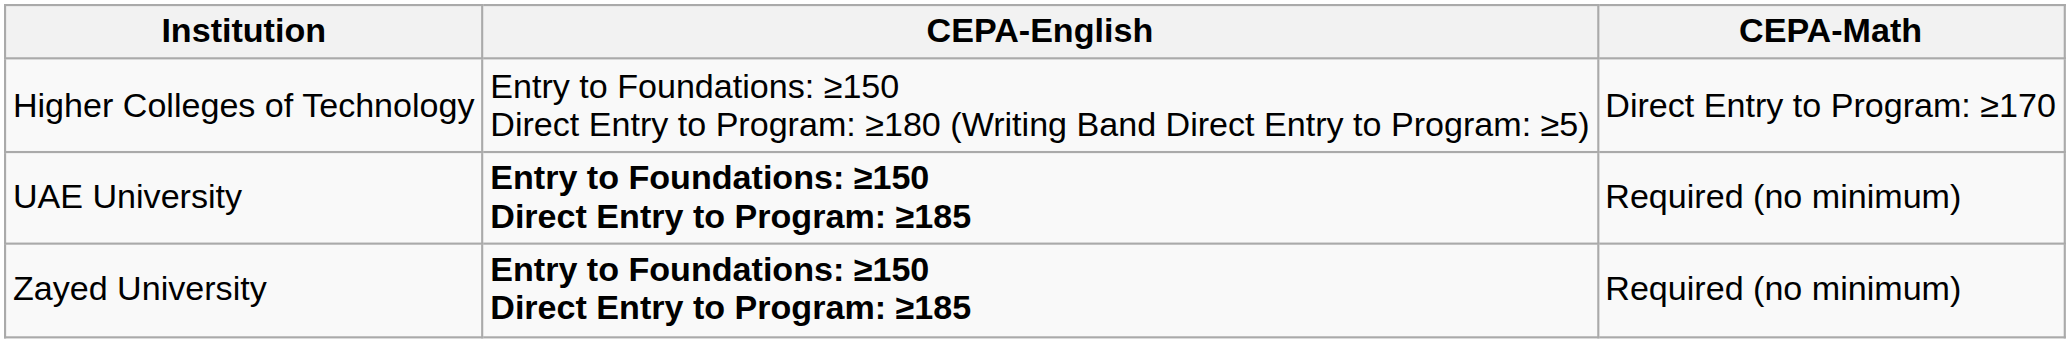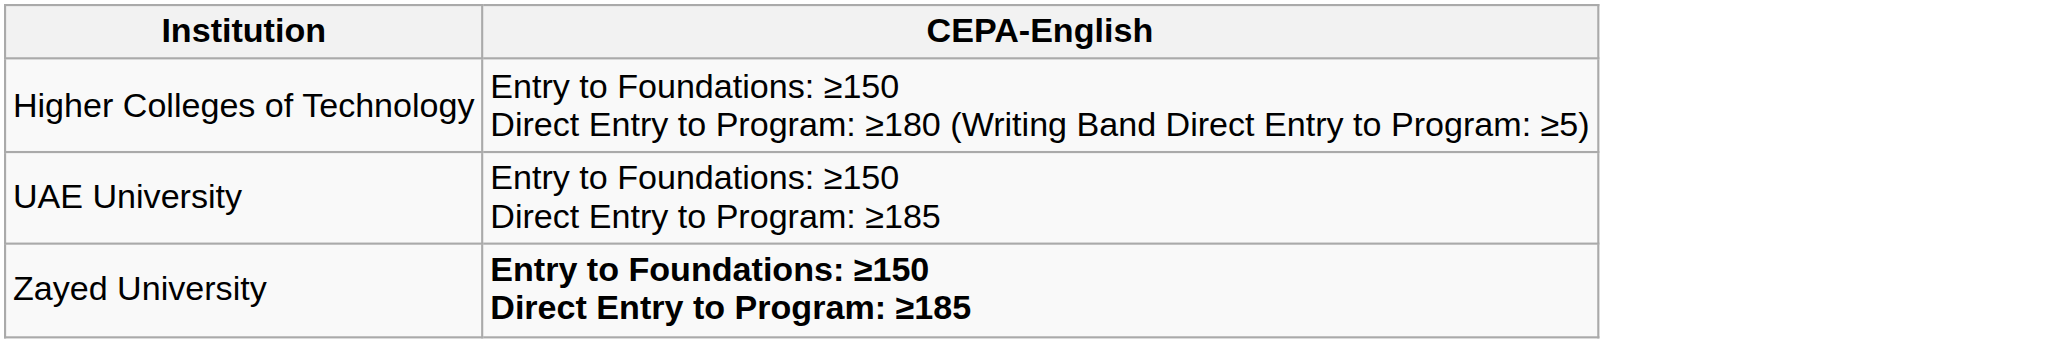- column: (1831, 31)
(731, 197) bold -> (716, 197) normal
